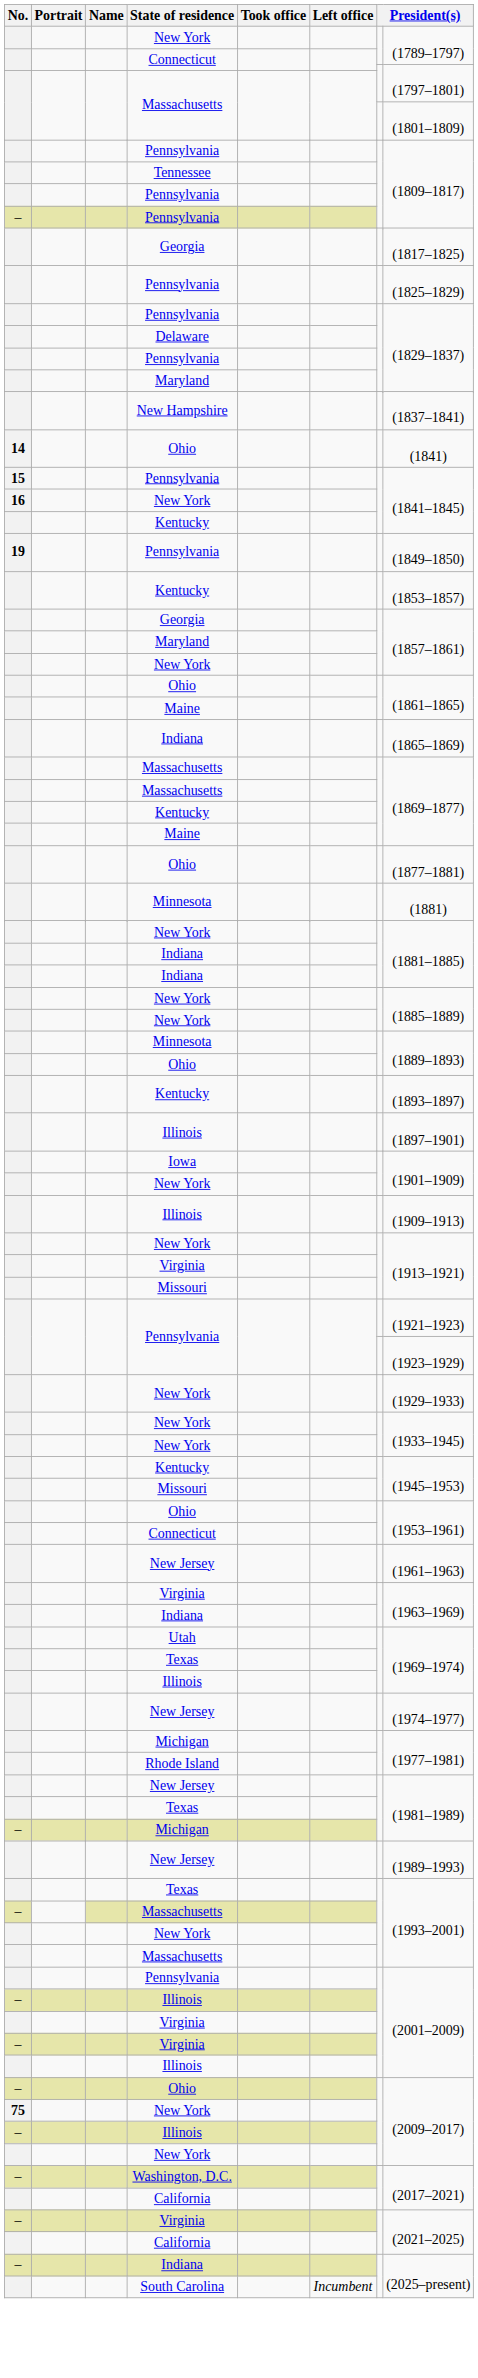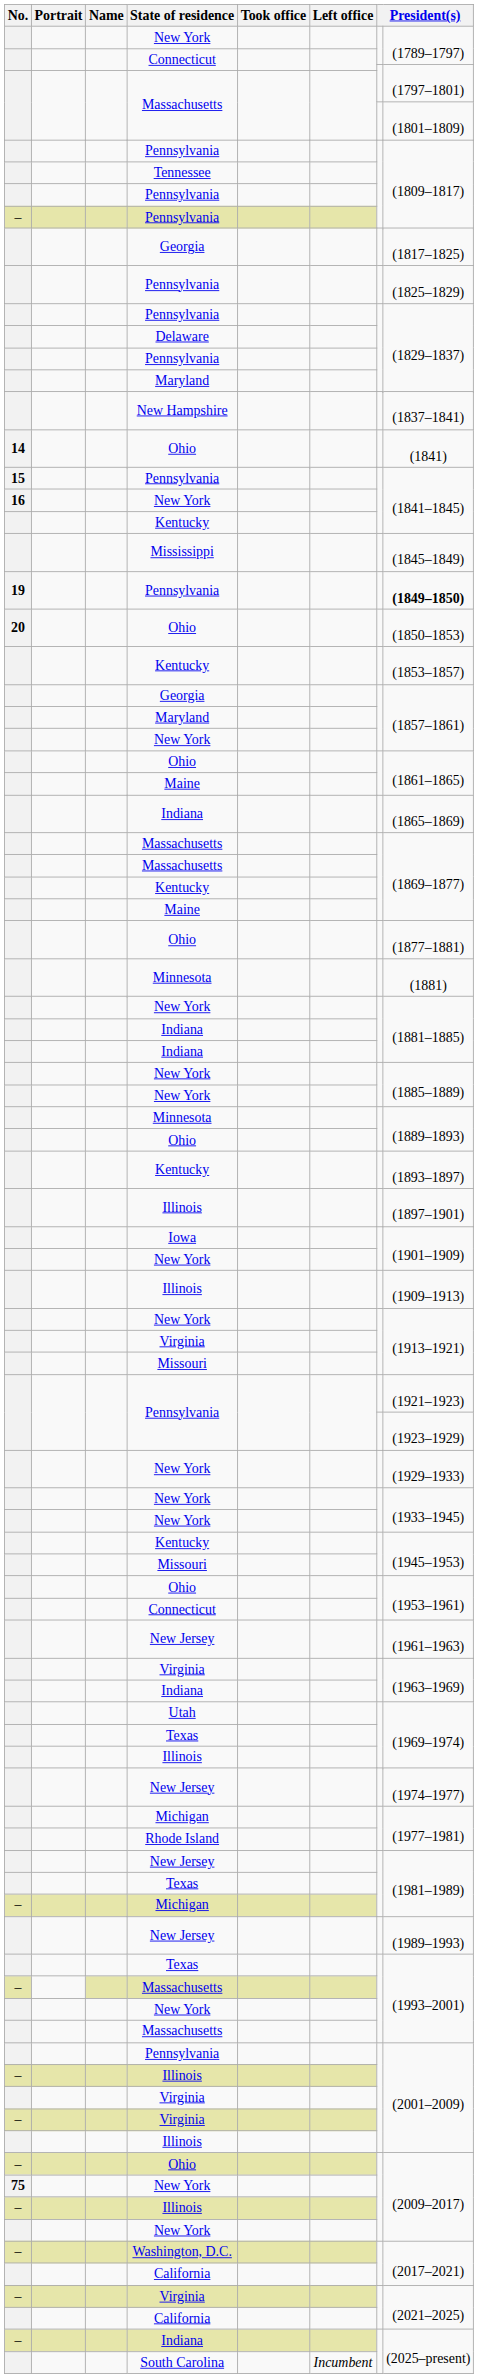+ row: (18, 552)
(428, 560) normal -> (428, 598) bold
+ row: (18, 627)
